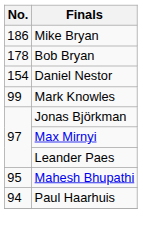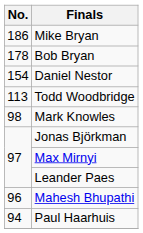+ row: (85, 96)
(14, 96) 99 -> (14, 116) 98
(14, 177) 95 -> (14, 198) 96
